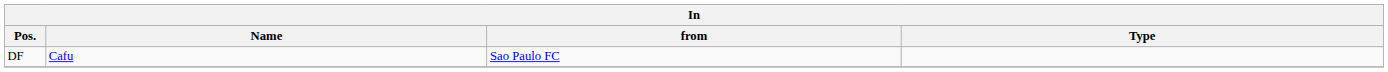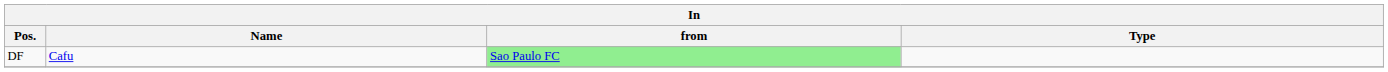(525, 57) no background -> (525, 57) lightgreen background
